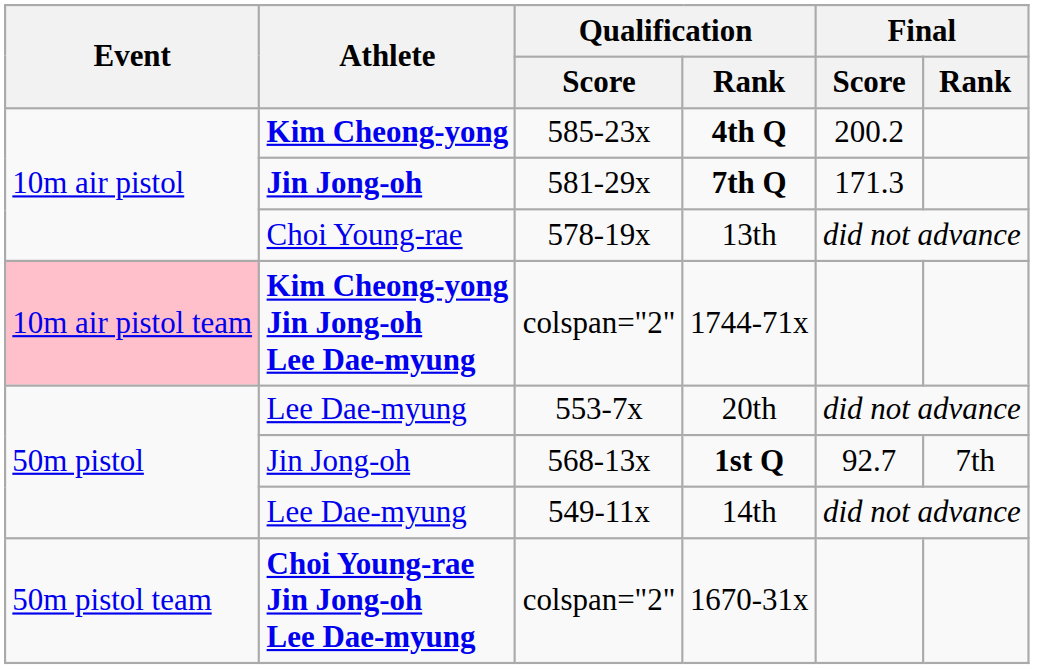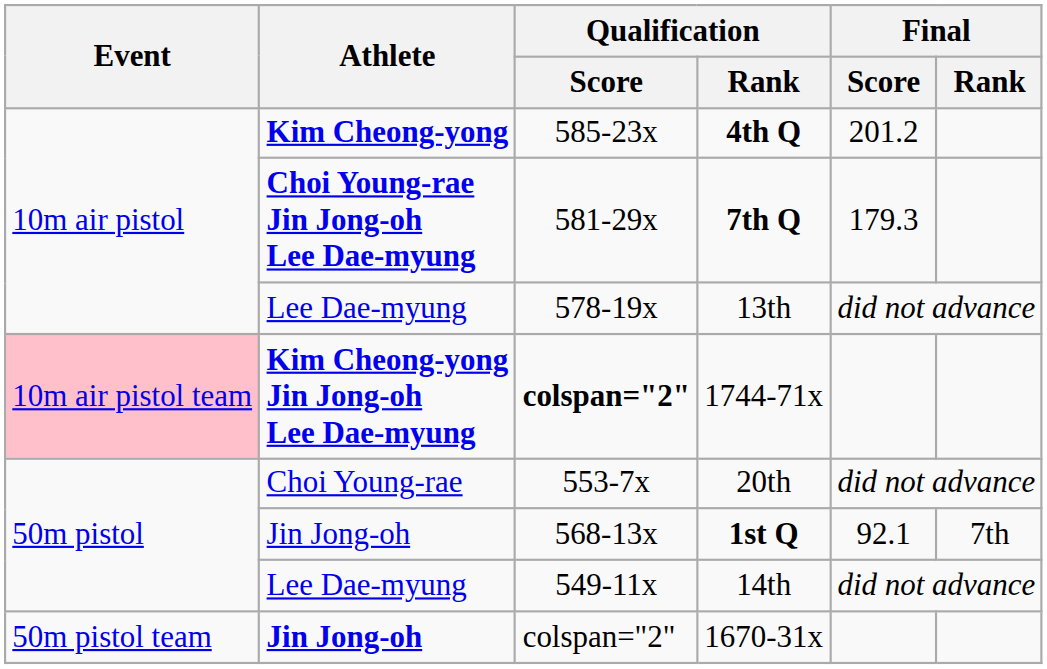(869, 132) 200.2 -> (884, 132) 201.2
(344, 183) Jin Jong-oh -> (371, 220) Choi Young-rae Jin Jong-oh Lee Dae-myung
(869, 183) 171.3 -> (884, 220) 179.3
(365, 234) Choi Young-rae -> (367, 307) Lee Dae-myung
(599, 322) normal -> (606, 395) bold
(367, 409) Lee Dae-myung -> (365, 482) Choi Young-rae
(869, 460) 92.7 -> (884, 534) 92.1
(371, 599) Choi Young-rae Jin Jong-oh Lee Dae-myung -> (344, 636) Jin Jong-oh
